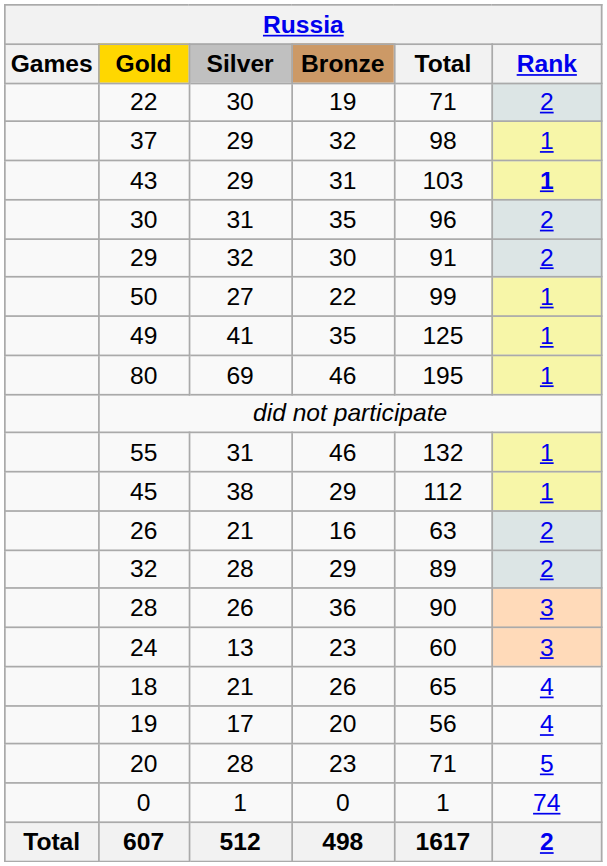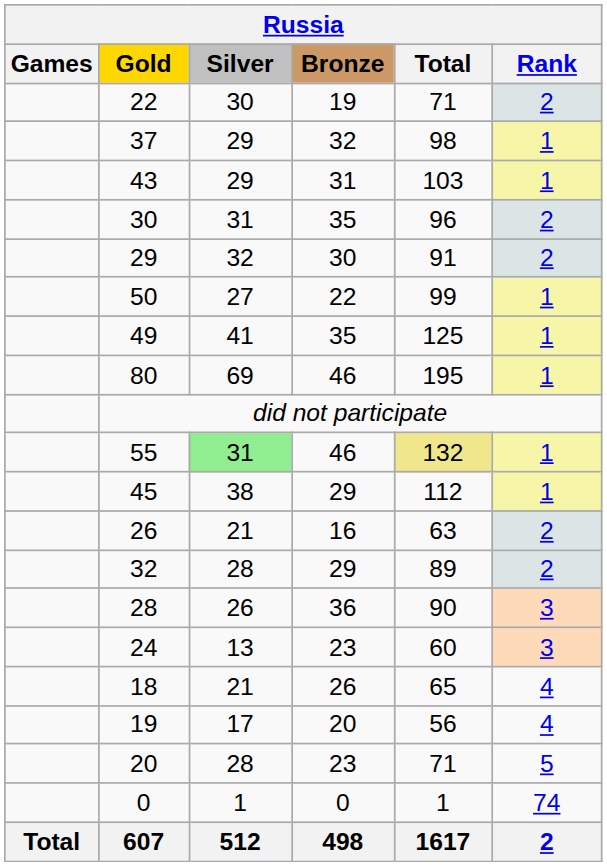(547, 180) bold -> (547, 180) normal
(240, 453) no background -> (240, 453) lightgreen background
(443, 453) no background -> (443, 453) khaki background
